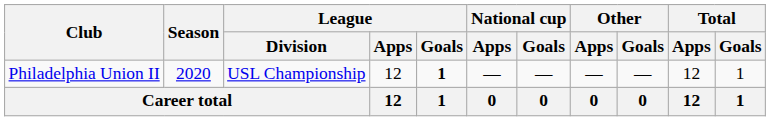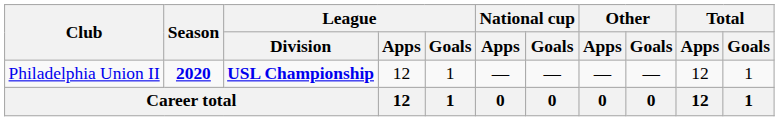(193, 73) normal -> (193, 73) bold
(296, 73) normal -> (301, 73) bold
(442, 73) bold -> (450, 73) normal
